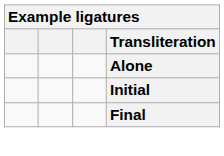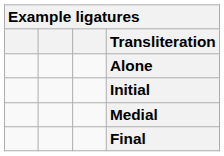+ row: (134, 114)
